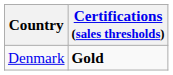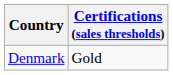(88, 57) bold -> (87, 57) normal
